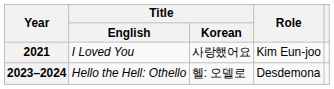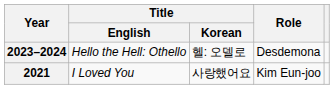rows swapped: (37, 52) <-> (37, 73)
